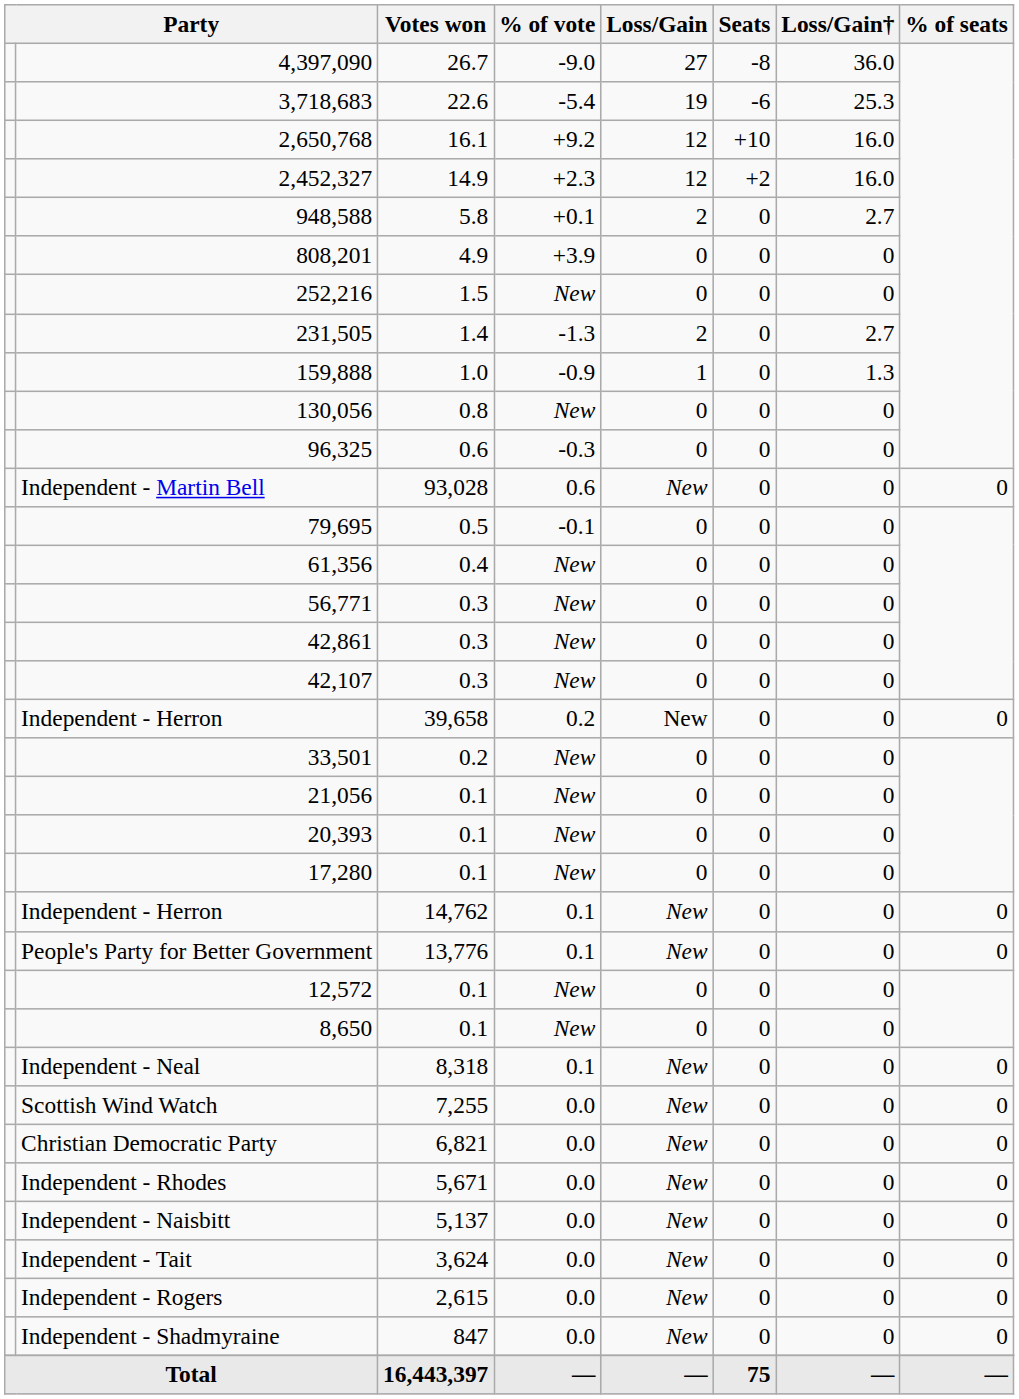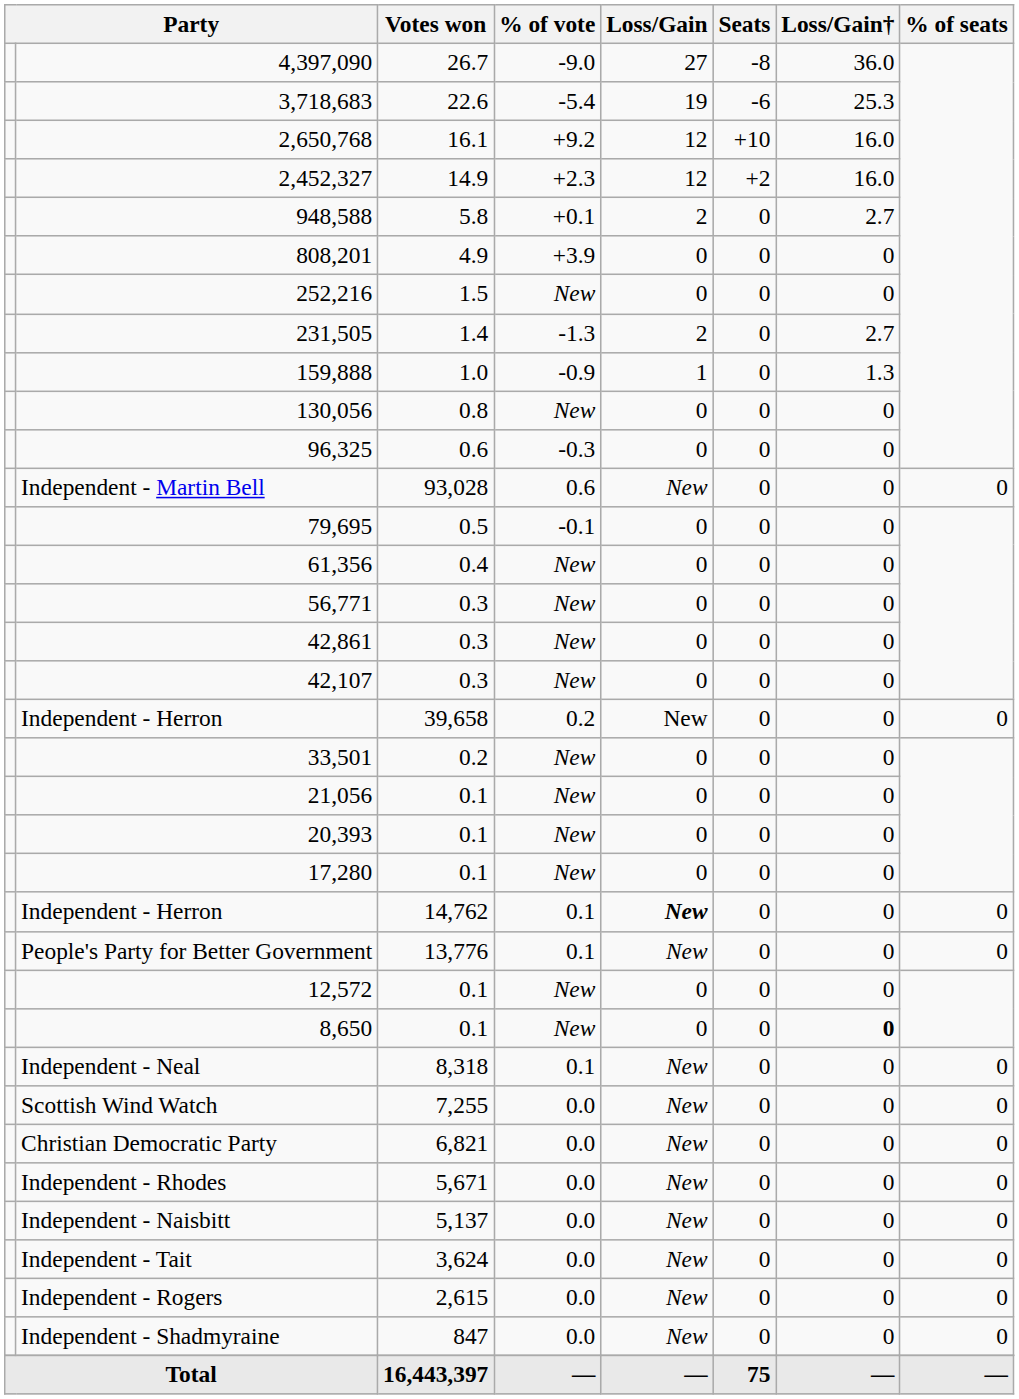(687, 911) normal -> (686, 911) bold
(889, 1027) normal -> (889, 1027) bold
